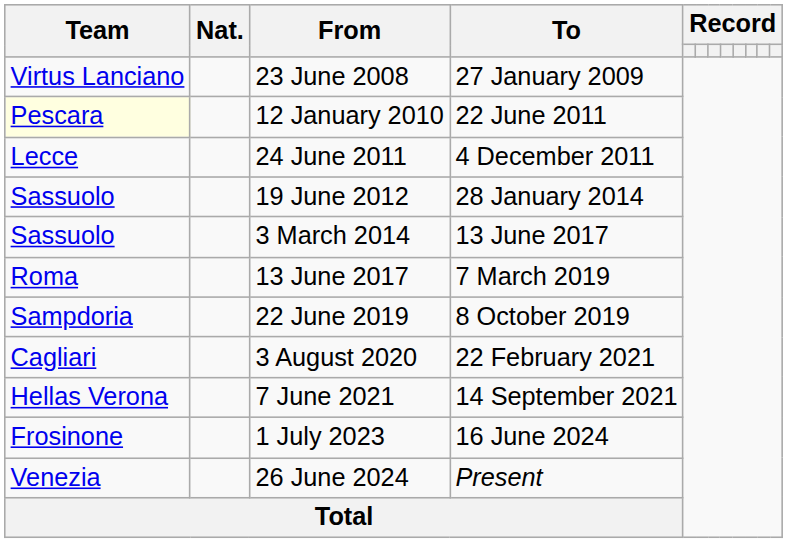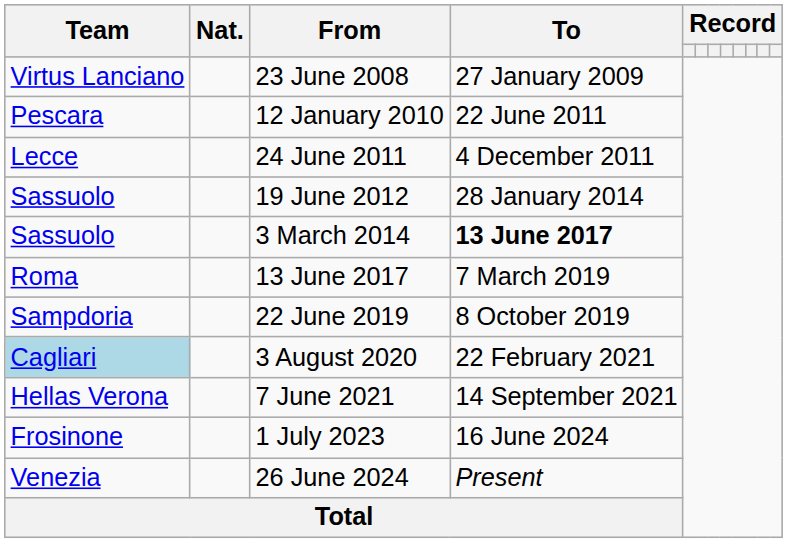(57, 116) lightyellow background -> (57, 116) no background
(532, 236) normal -> (534, 236) bold
(53, 356) no background -> (53, 356) lightblue background
